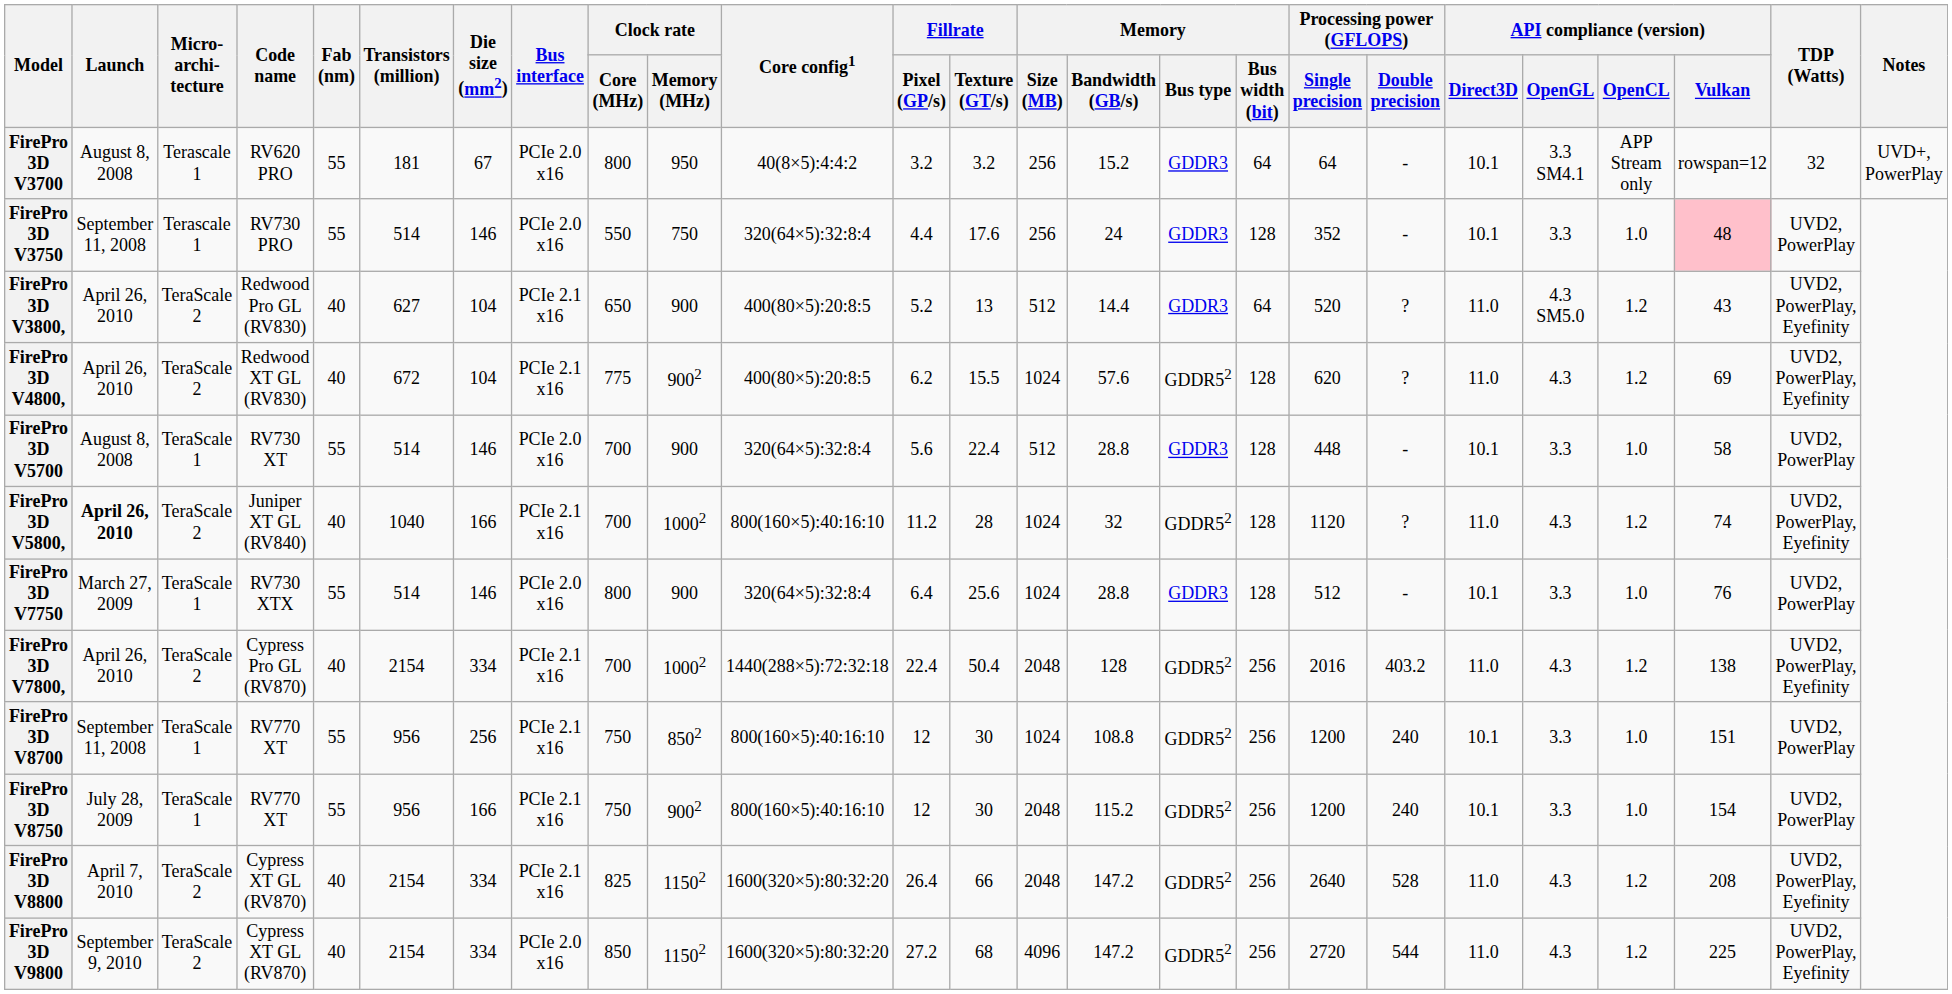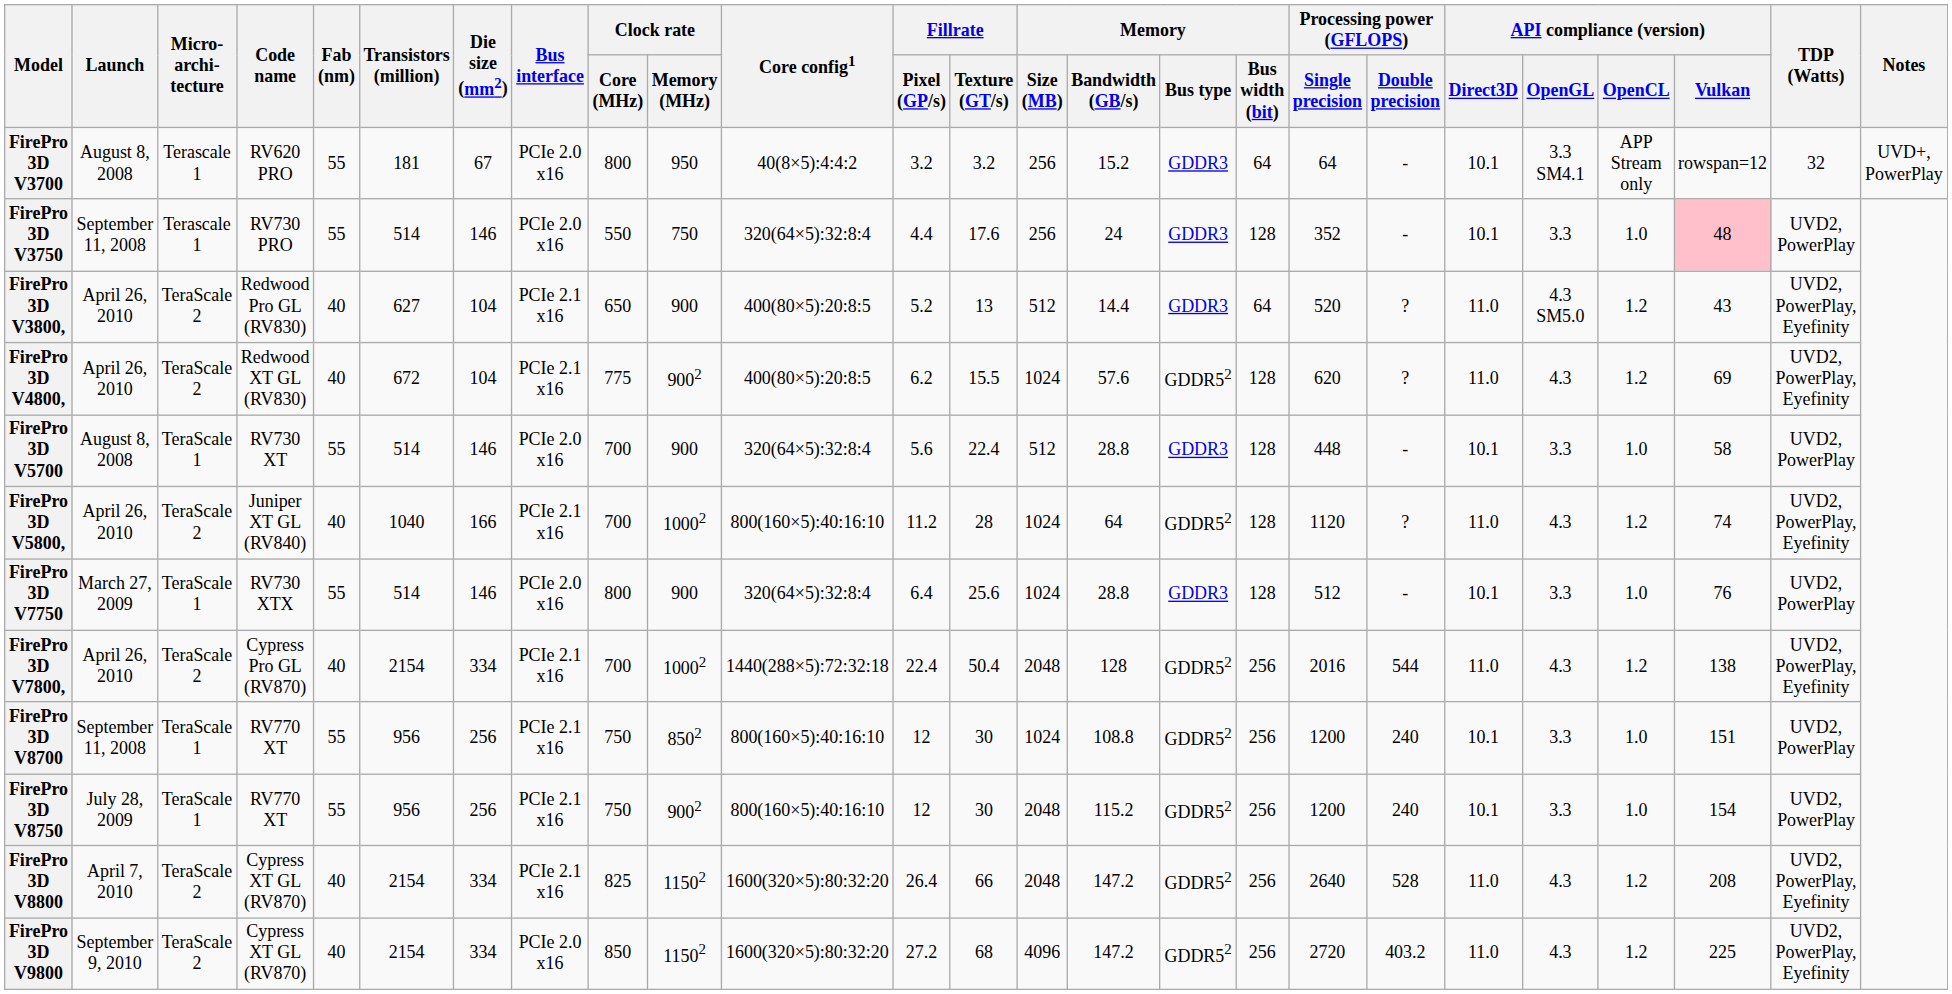(115, 521) bold -> (115, 521) normal
(1114, 521) 32 -> (1114, 521) 64
(1405, 665) 403.2 -> (1405, 665) 544
(483, 809) 166 -> (483, 809) 256
(1405, 953) 544 -> (1405, 953) 403.2
